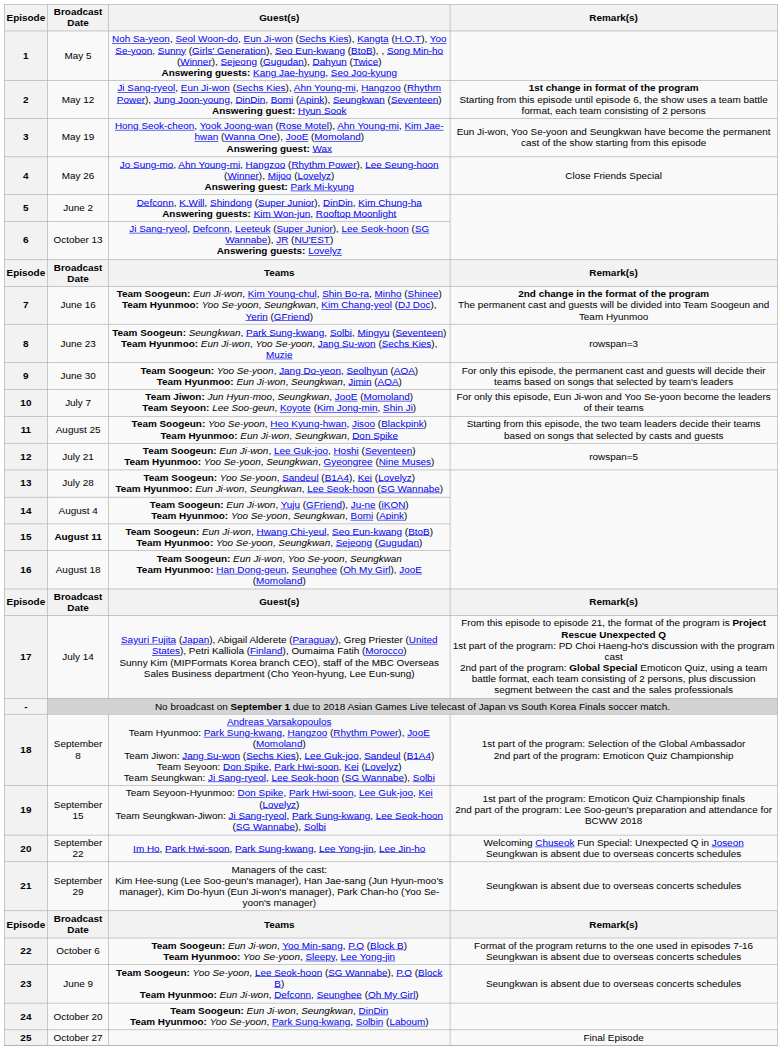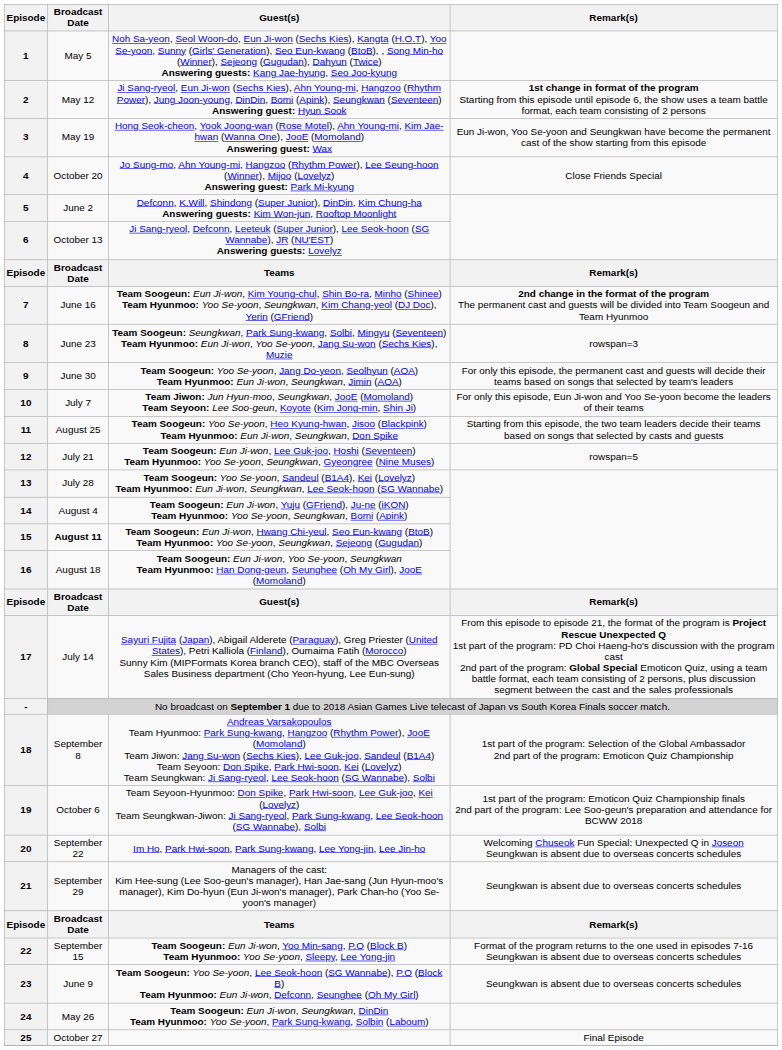(78, 175) May 26 -> (78, 175) October 20
(78, 810) September 15 -> (78, 810) October 6
(78, 951) October 6 -> (78, 951) September 15
(78, 1016) October 20 -> (78, 1016) May 26
